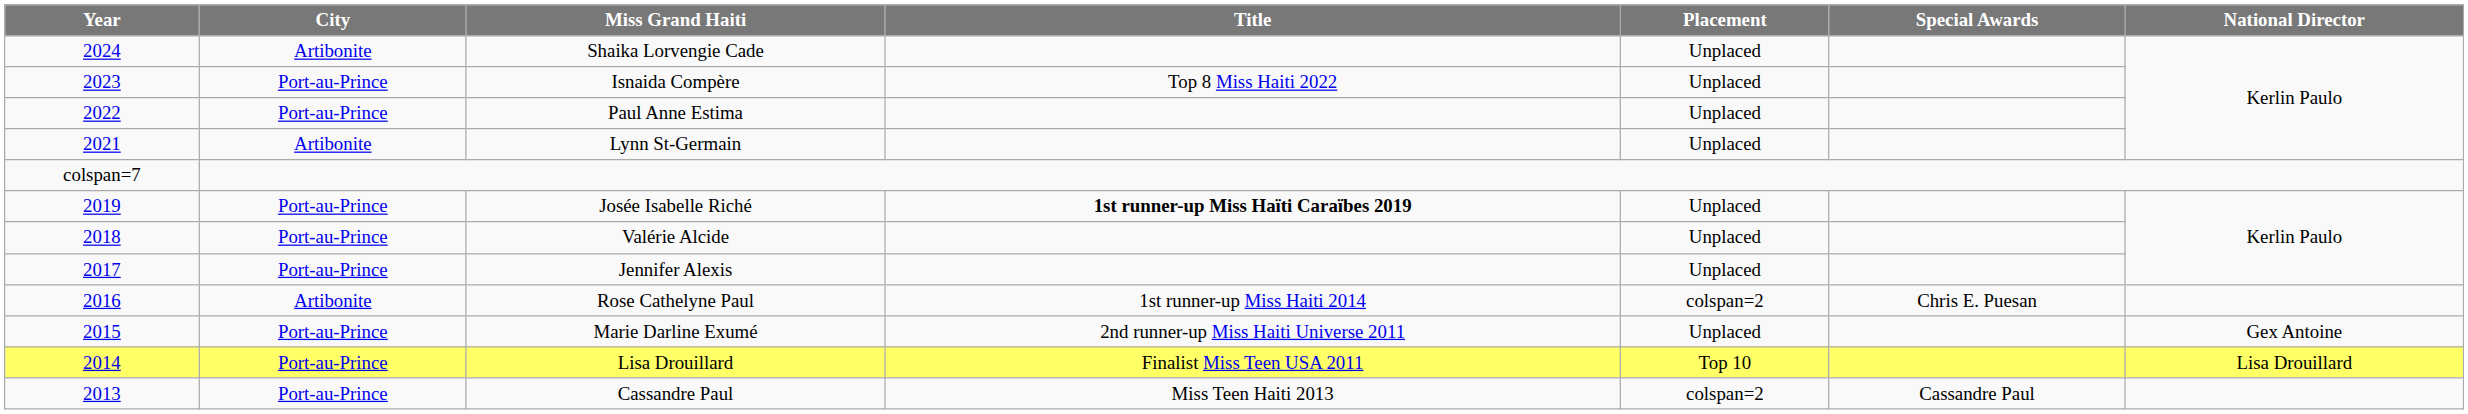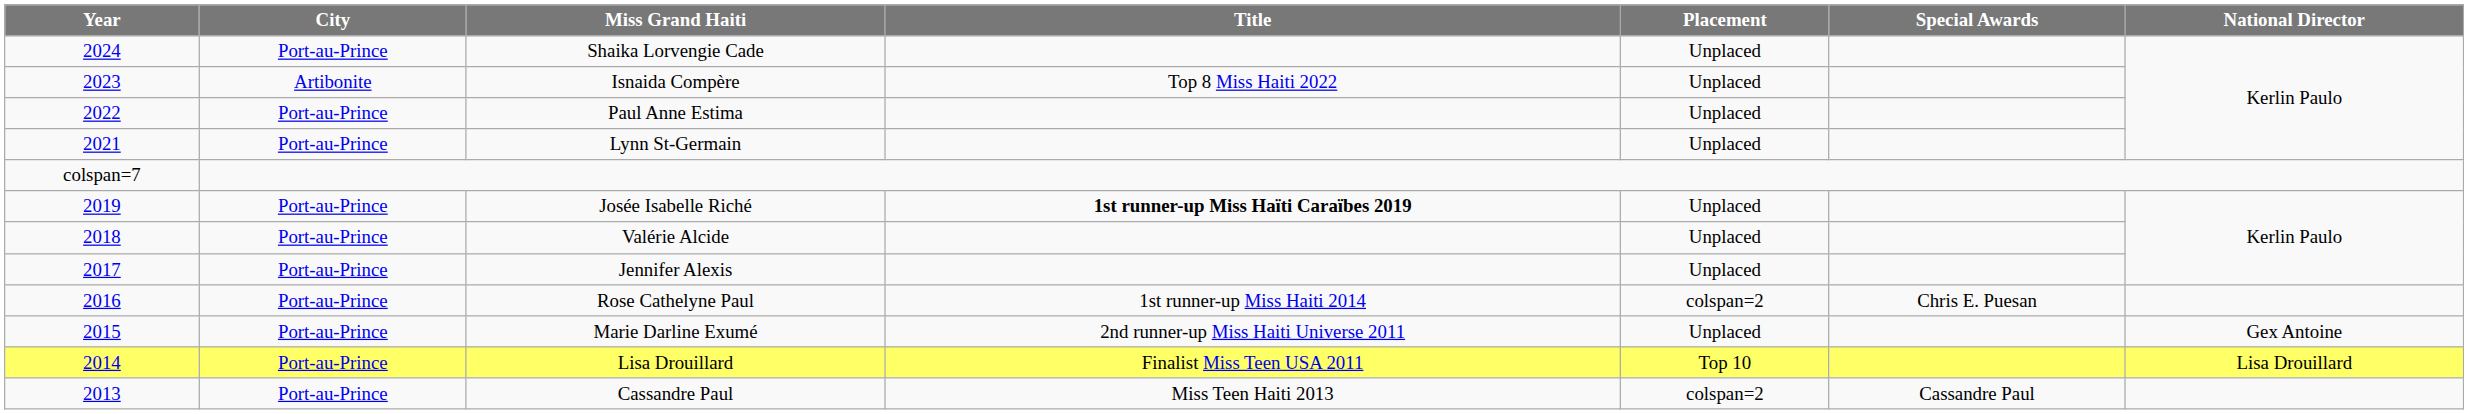(333, 51) Artibonite -> (333, 51) Port-au-Prince
(333, 82) Port-au-Prince -> (333, 82) Artibonite
(333, 144) Artibonite -> (333, 144) Port-au-Prince
(333, 299) Artibonite -> (333, 299) Port-au-Prince
